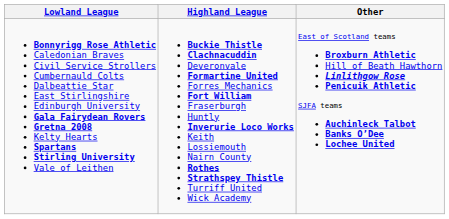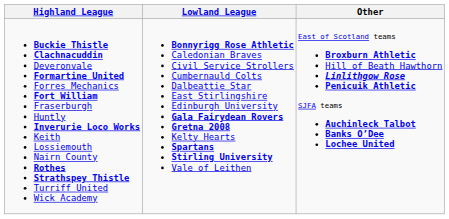columns swapped: (227, 12) <-> (81, 12)
